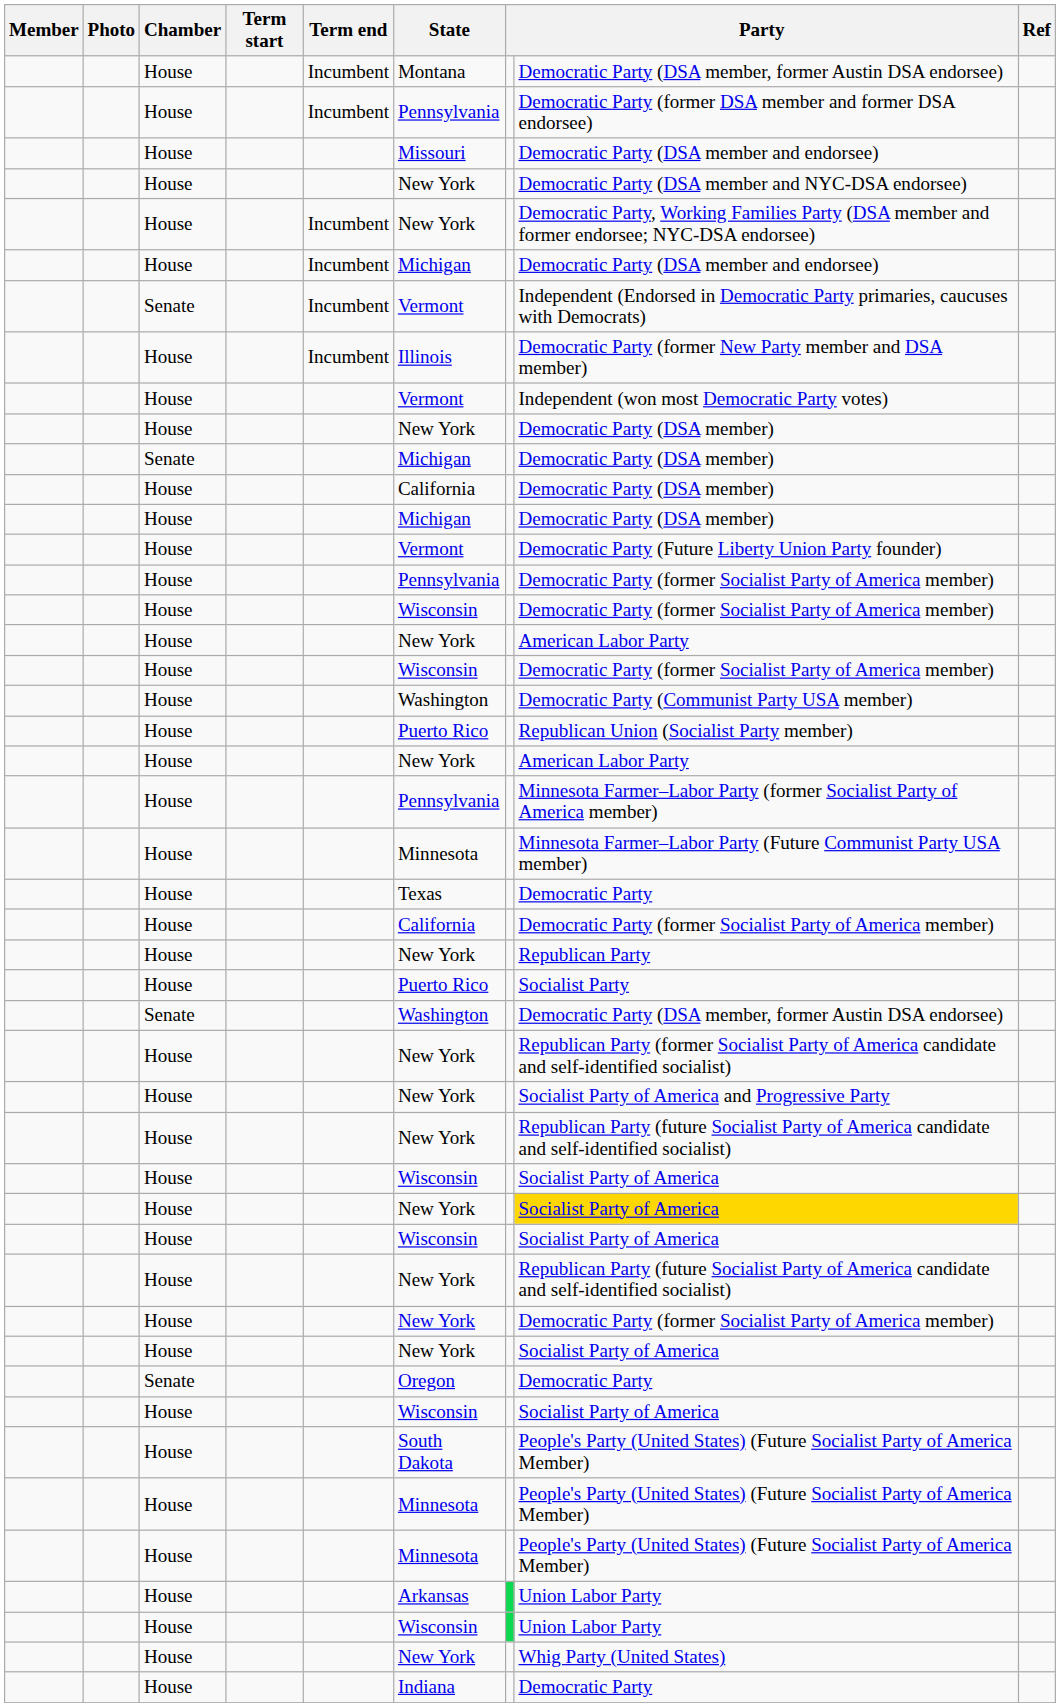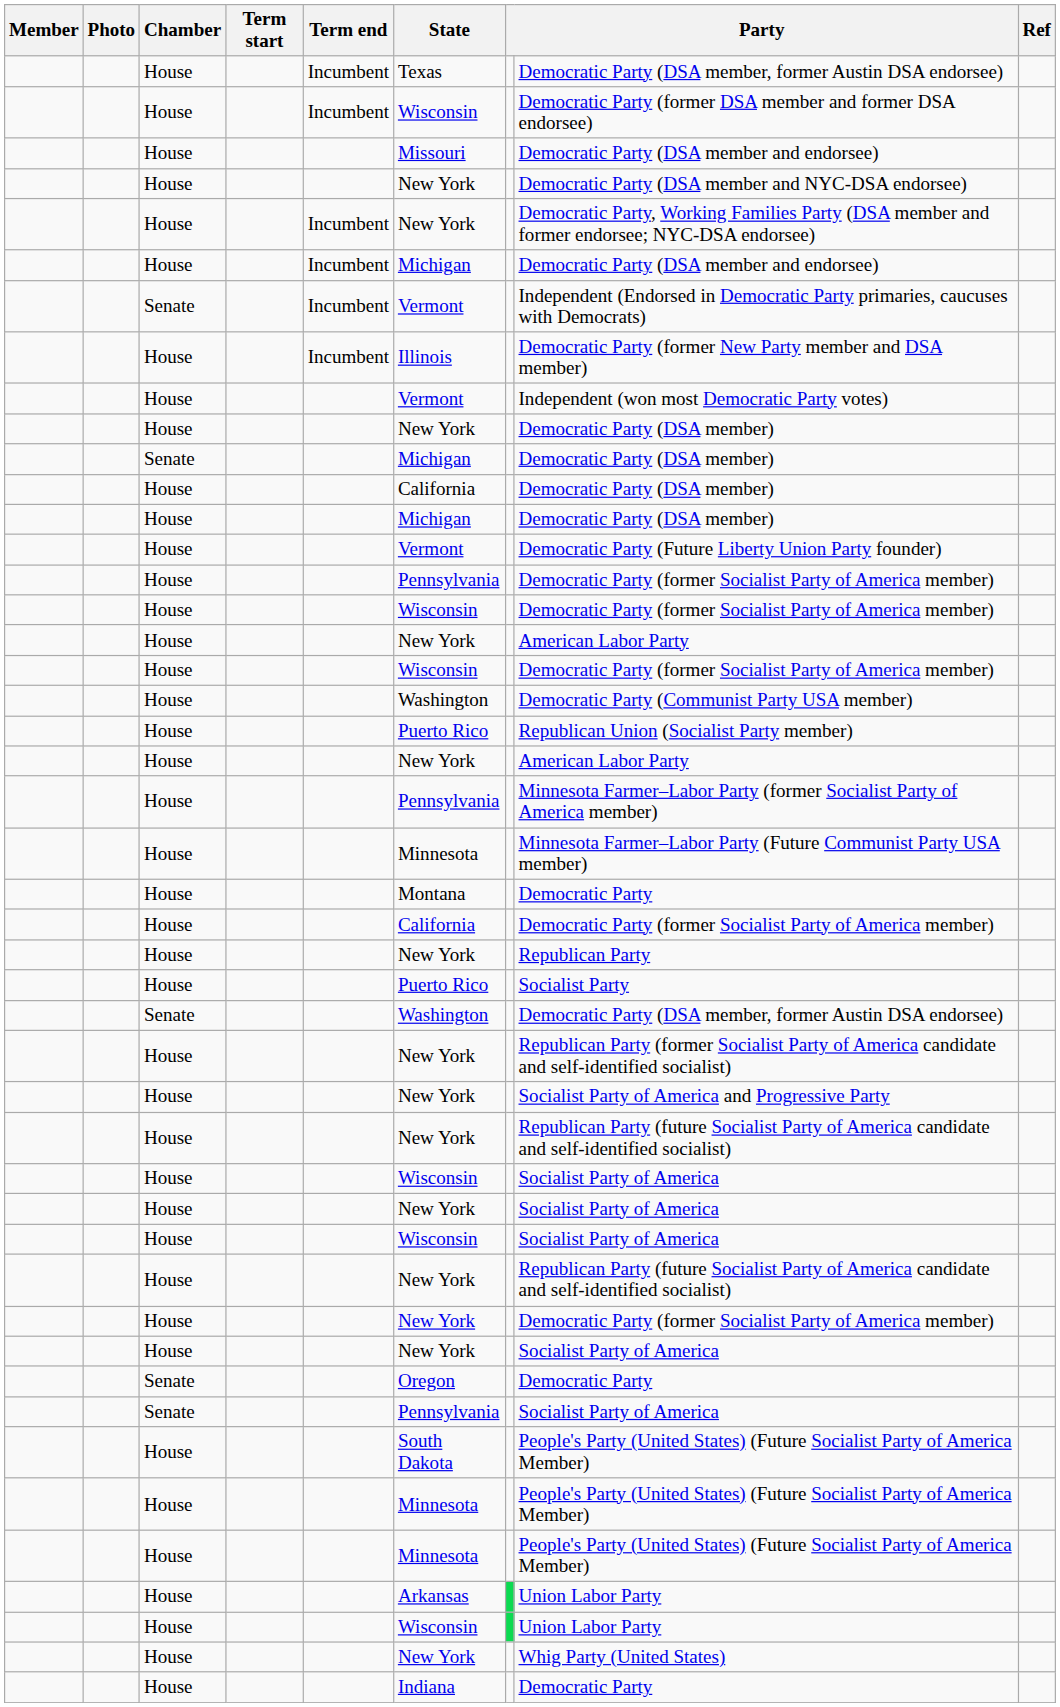(432, 71) Montana -> (420, 71) Texas
(449, 112) Pennsylvania -> (438, 112) Wisconsin
(420, 894) Texas -> (432, 894) Montana
(619, 1208) gold background -> (619, 1208) no background
(168, 1411) House -> (169, 1411) Senate
(438, 1411) Wisconsin -> (449, 1411) Pennsylvania
